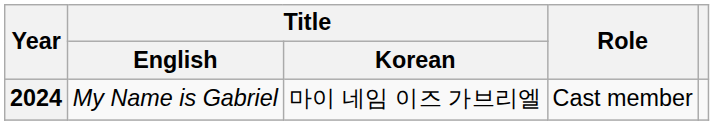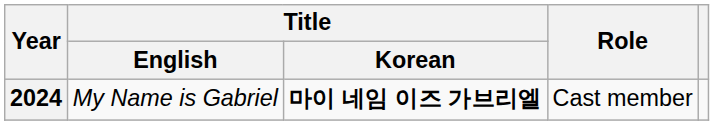(415, 98) normal -> (415, 98) bold
